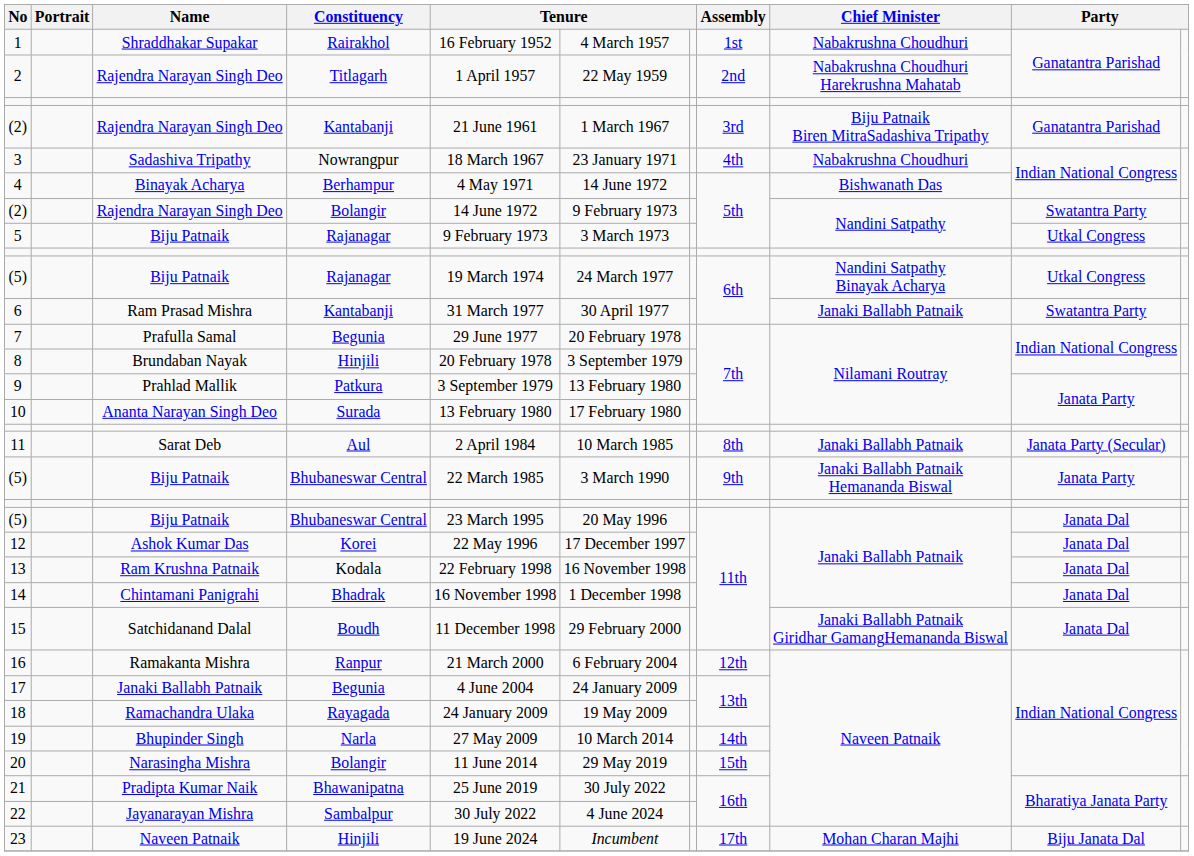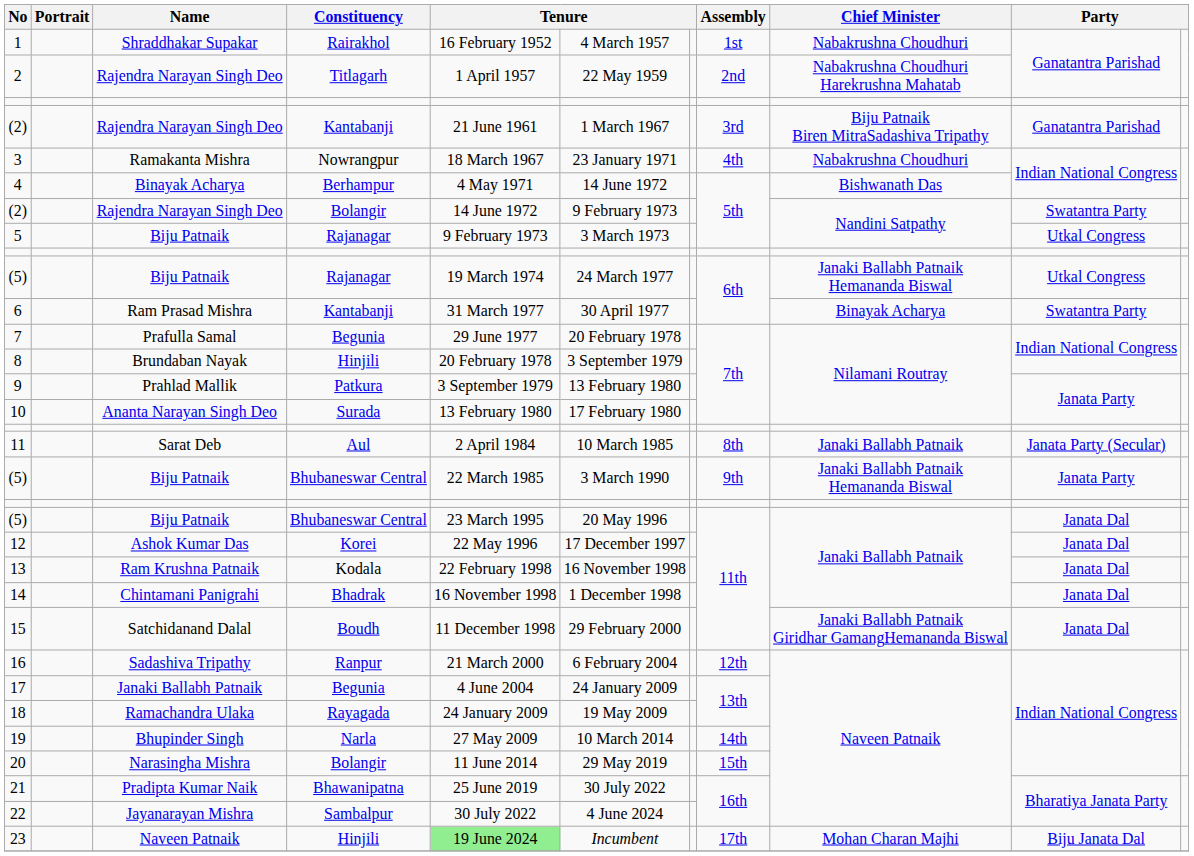(190, 160) Sadashiva Tripathy -> (190, 160) Ramakanta Mishra
(890, 277) Nandini Satpathy Binayak Acharya -> (890, 277) Janaki Ballabh Patnaik Hemananda Biswal
(890, 311) Janaki Ballabh Patnaik -> (890, 311) Binayak Acharya
(190, 662) Ramakanta Mishra -> (190, 662) Sadashiva Tripathy
(495, 838) no background -> (495, 838) lightgreen background
